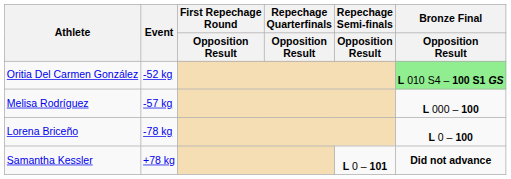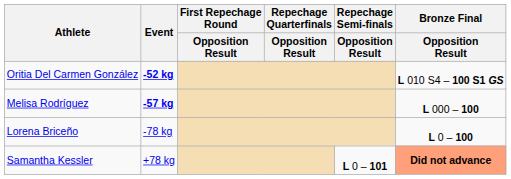(158, 75) normal -> (158, 75) bold
(451, 81) lightgreen background -> (451, 81) no background
(158, 104) normal -> (158, 104) bold
(451, 160) no background -> (451, 160) lightsalmon background
